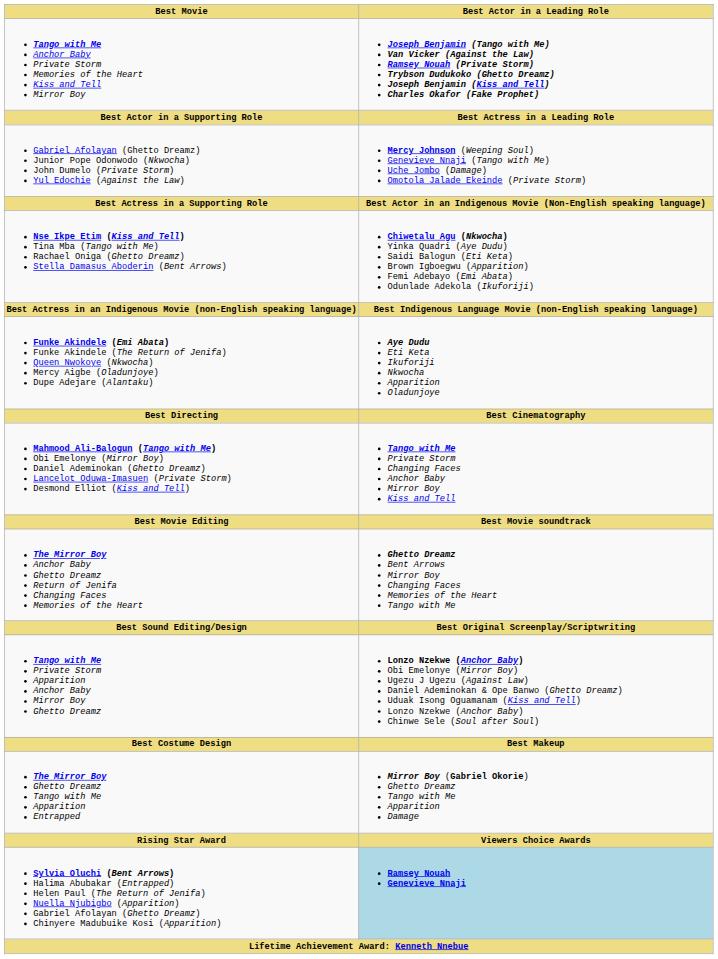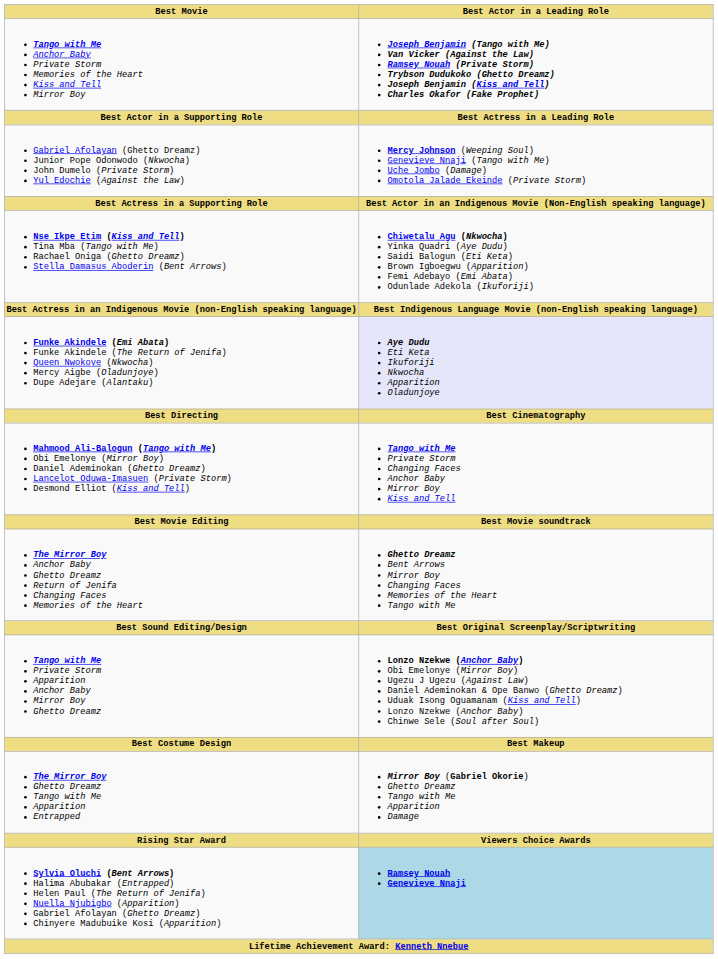(536, 368) no background -> (536, 368) lavender background
